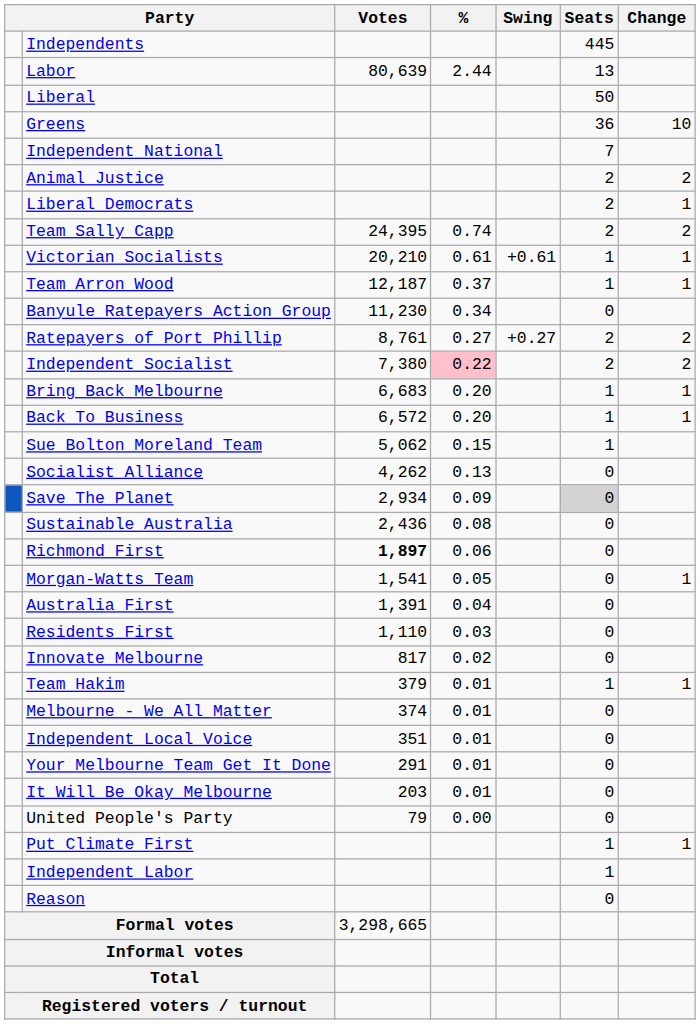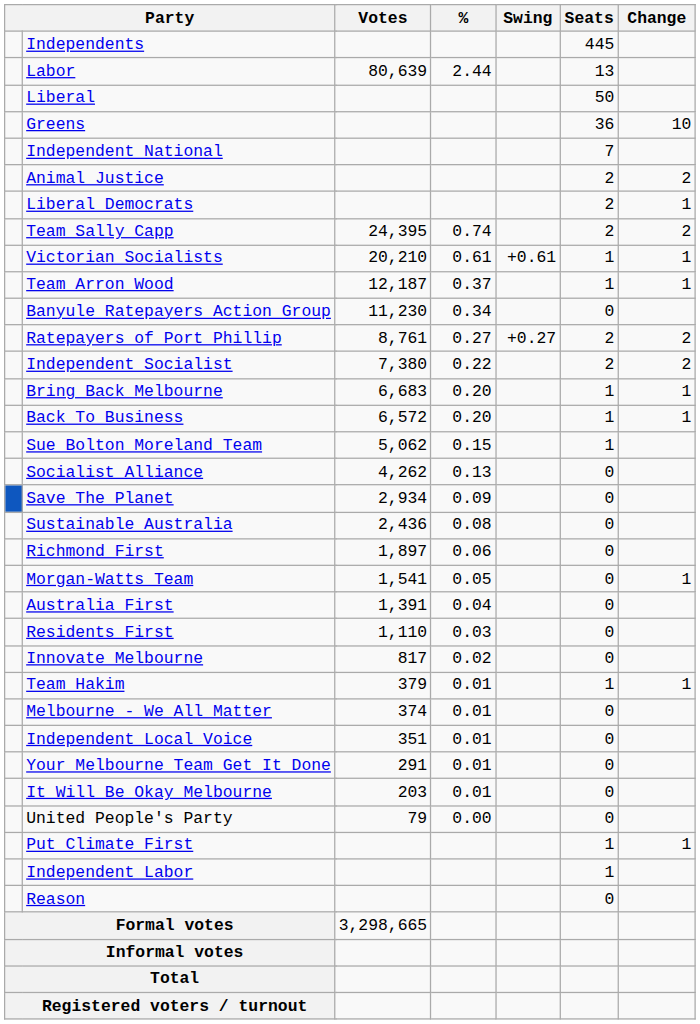(472, 365) pink background -> (472, 365) no background
(609, 499) lightgrey background -> (609, 499) no background
(403, 552) bold -> (403, 552) normal
